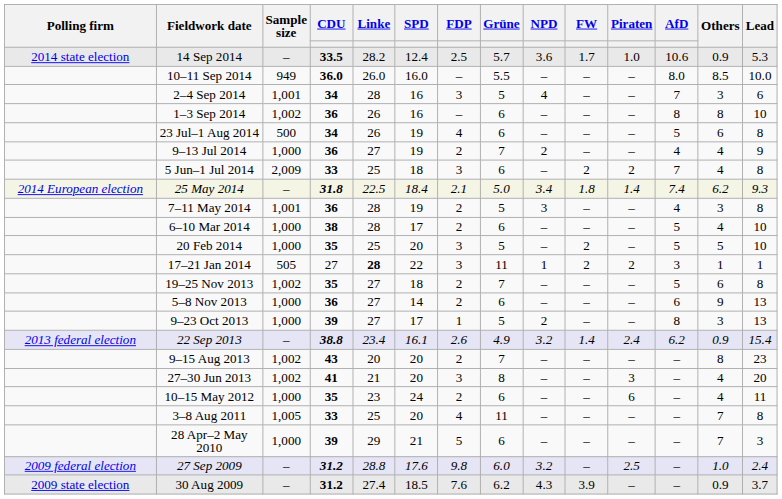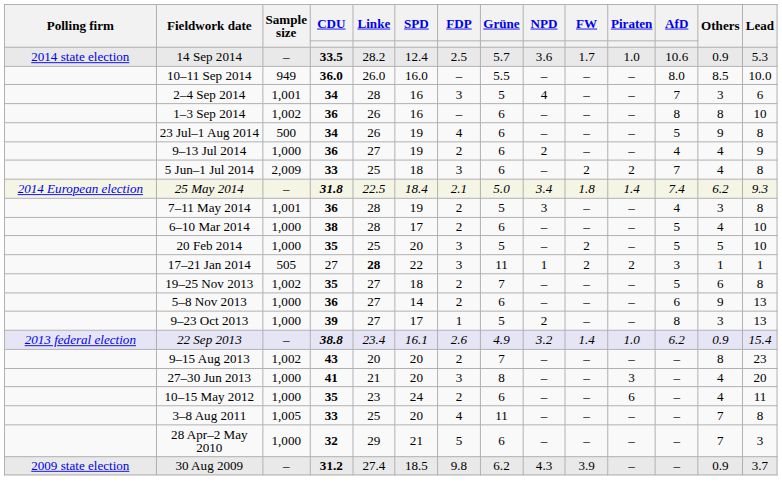(720, 132) 6 -> (720, 132) 9
(501, 151) 7 -> (501, 151) 6
(632, 340) 2.4 -> (632, 340) 1.0
(286, 378) 1,002 -> (286, 378) 1,000
(331, 441) 39 -> (331, 441) 32
- row: (209, 466)
(459, 485) 7.6 -> (459, 466) 9.8
